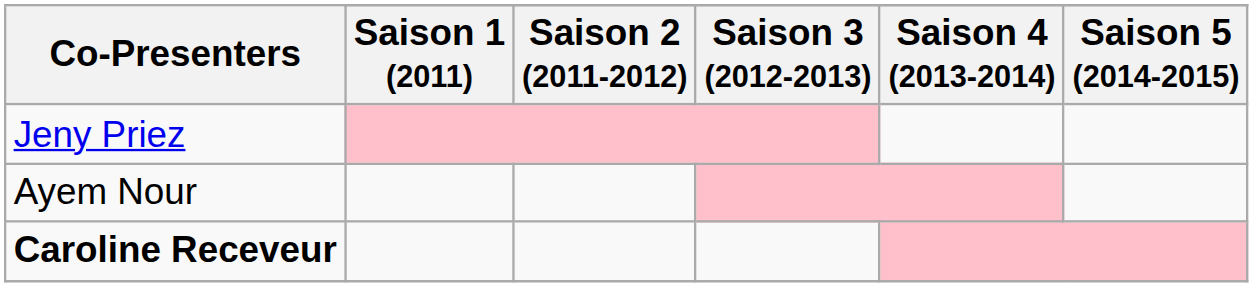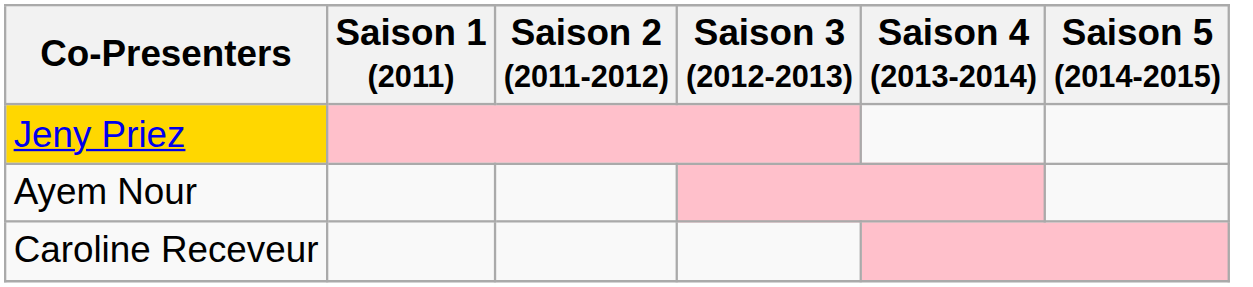(100, 133) no background -> (100, 133) gold background
(175, 250) bold -> (166, 250) normal
